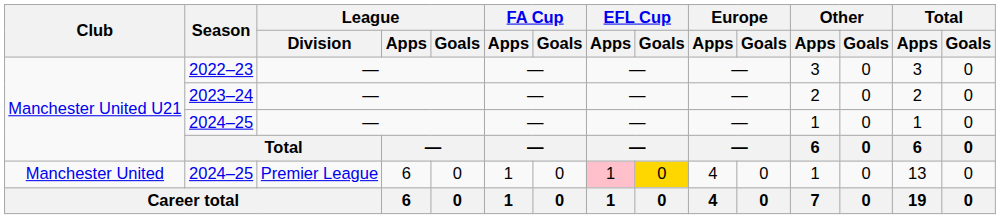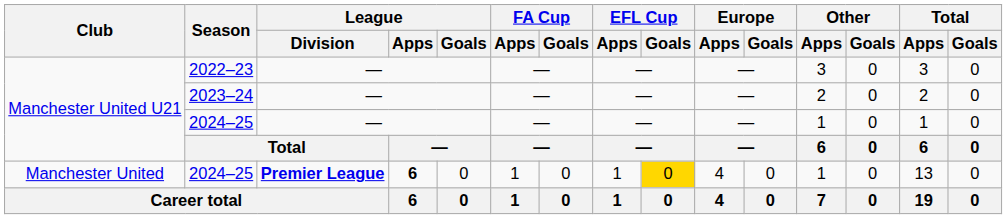(319, 174) normal -> (323, 174) bold
(406, 174) normal -> (413, 174) bold
(611, 174) pink background -> (617, 174) no background
